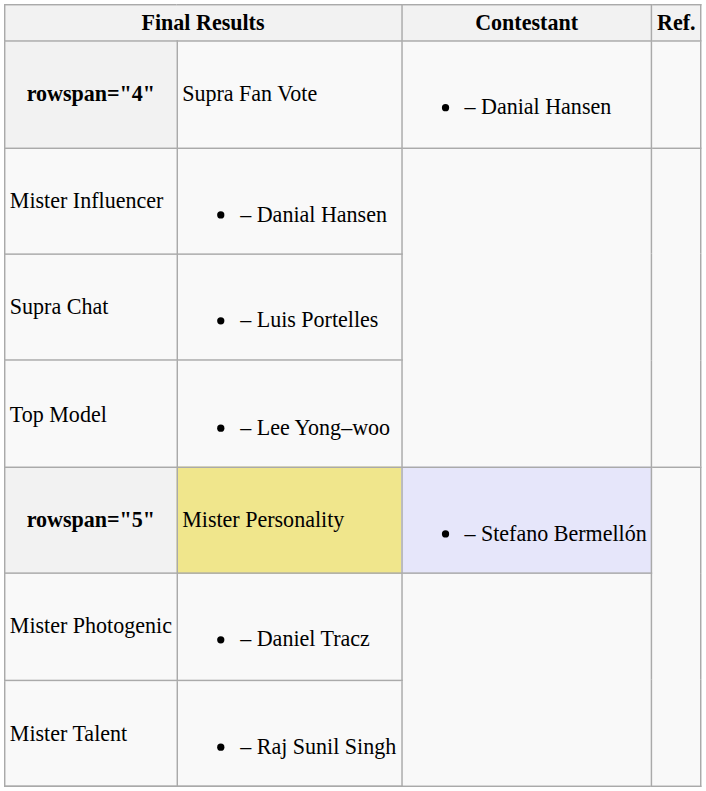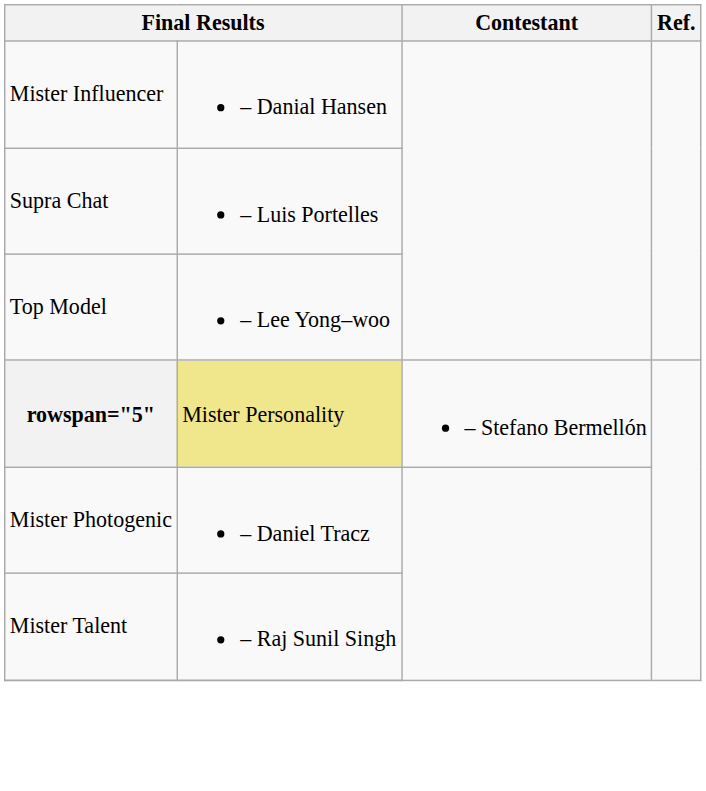- row: (91, 94)
(527, 533) lavender background -> (527, 427) no background
